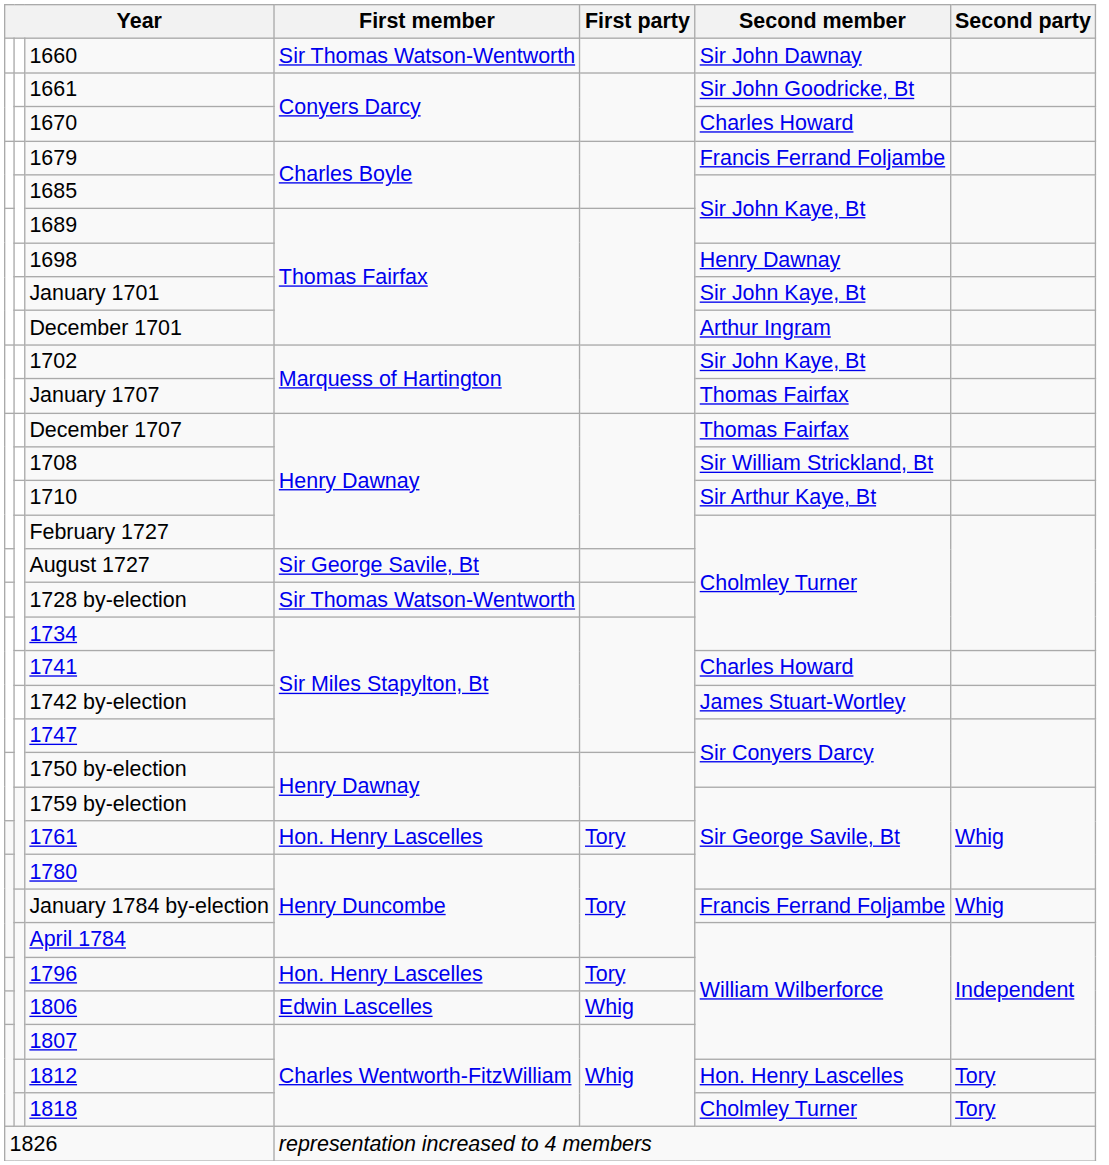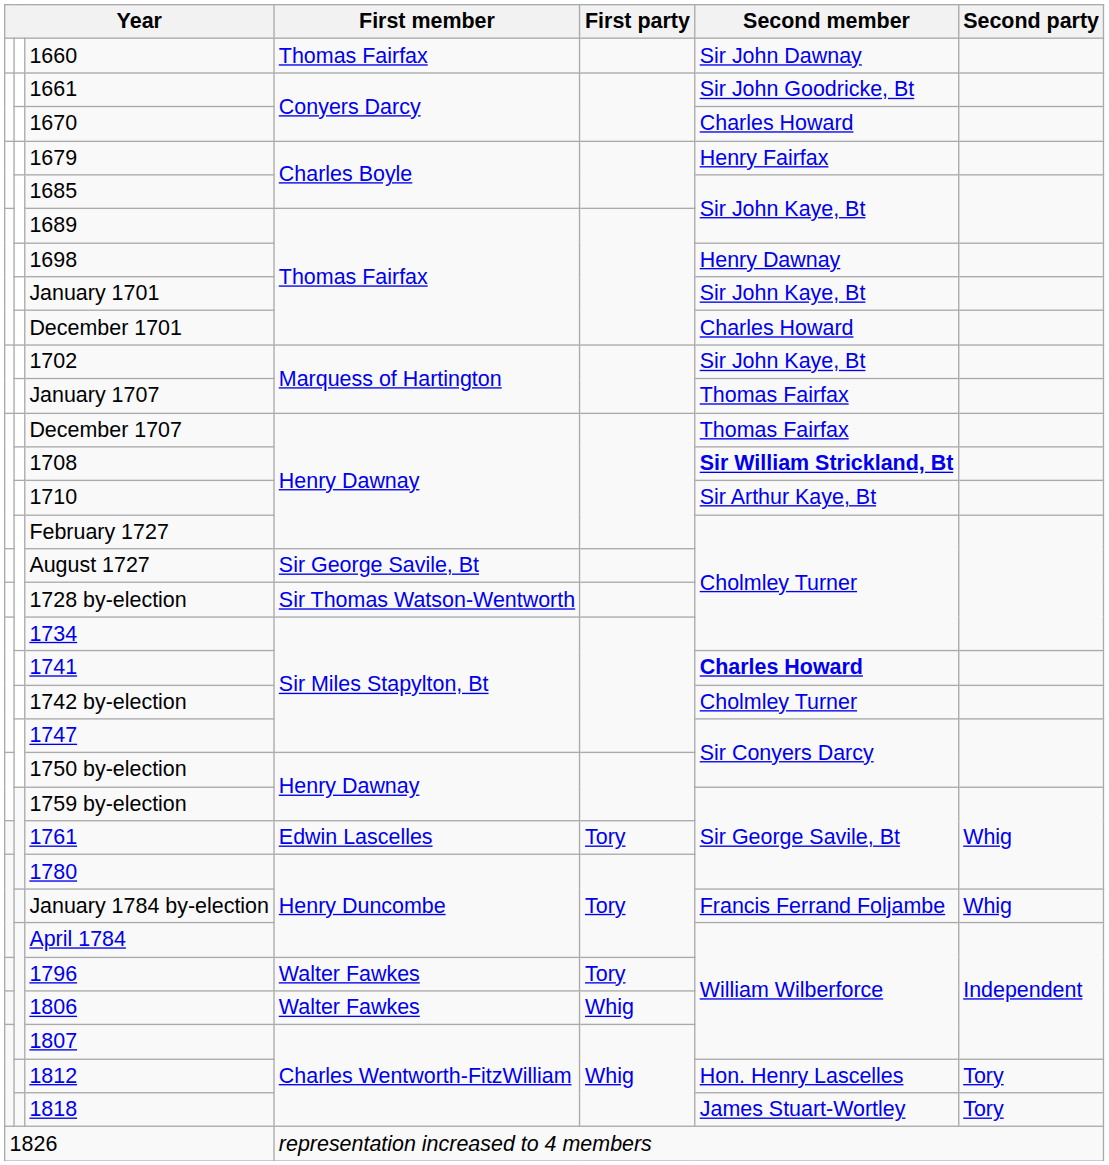(427, 55) Sir Thomas Watson-Wentworth -> (353, 55) Thomas Fairfax
(822, 157) Francis Ferrand Foljambe -> (764, 157) Henry Fairfax
(765, 327) Arthur Ingram -> (777, 327) Charles Howard
(816, 463) normal -> (827, 463) bold
(777, 667) normal -> (781, 667) bold
(803, 701) James Stuart-Wortley -> (778, 701) Cholmley Turner
(381, 837) Hon. Henry Lascelles -> (356, 837) Edwin Lascelles
(381, 973) Hon. Henry Lascelles -> (349, 973) Walter Fawkes
(356, 1007) Edwin Lascelles -> (349, 1007) Walter Fawkes
(778, 1109) Cholmley Turner -> (803, 1109) James Stuart-Wortley
